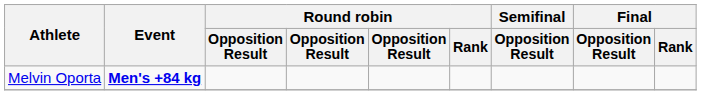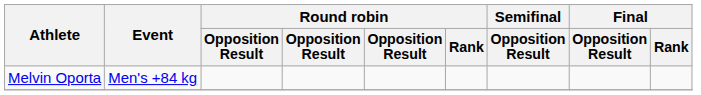(155, 78) bold -> (153, 78) normal
